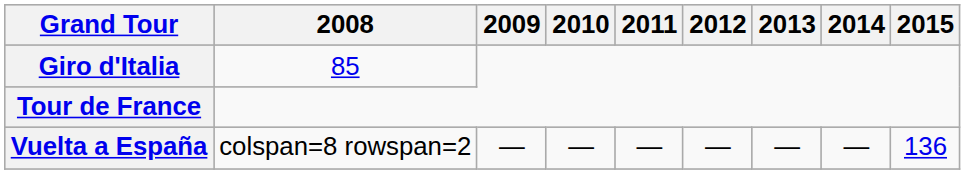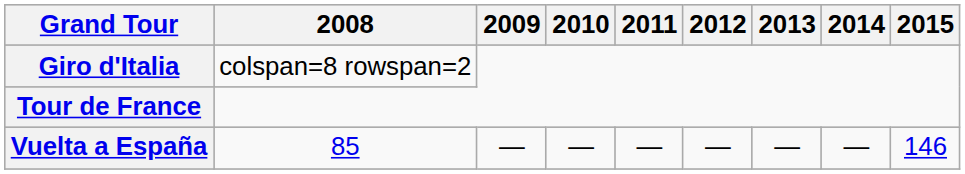(345, 65) 85 -> (345, 65) colspan=8 rowspan=2
(345, 147) colspan=8 rowspan=2 -> (345, 147) 85
(925, 147) 136 -> (925, 147) 146
